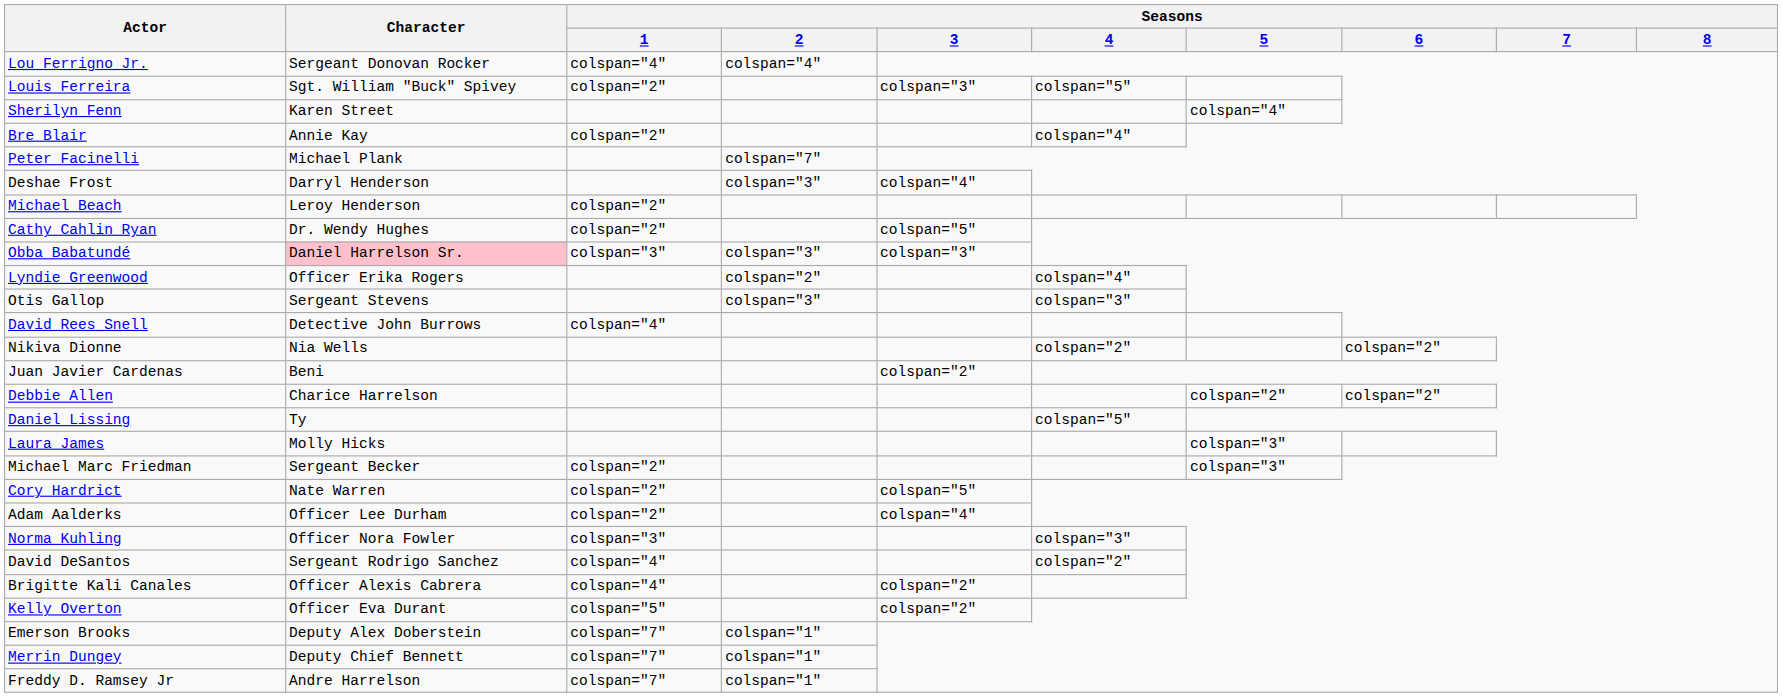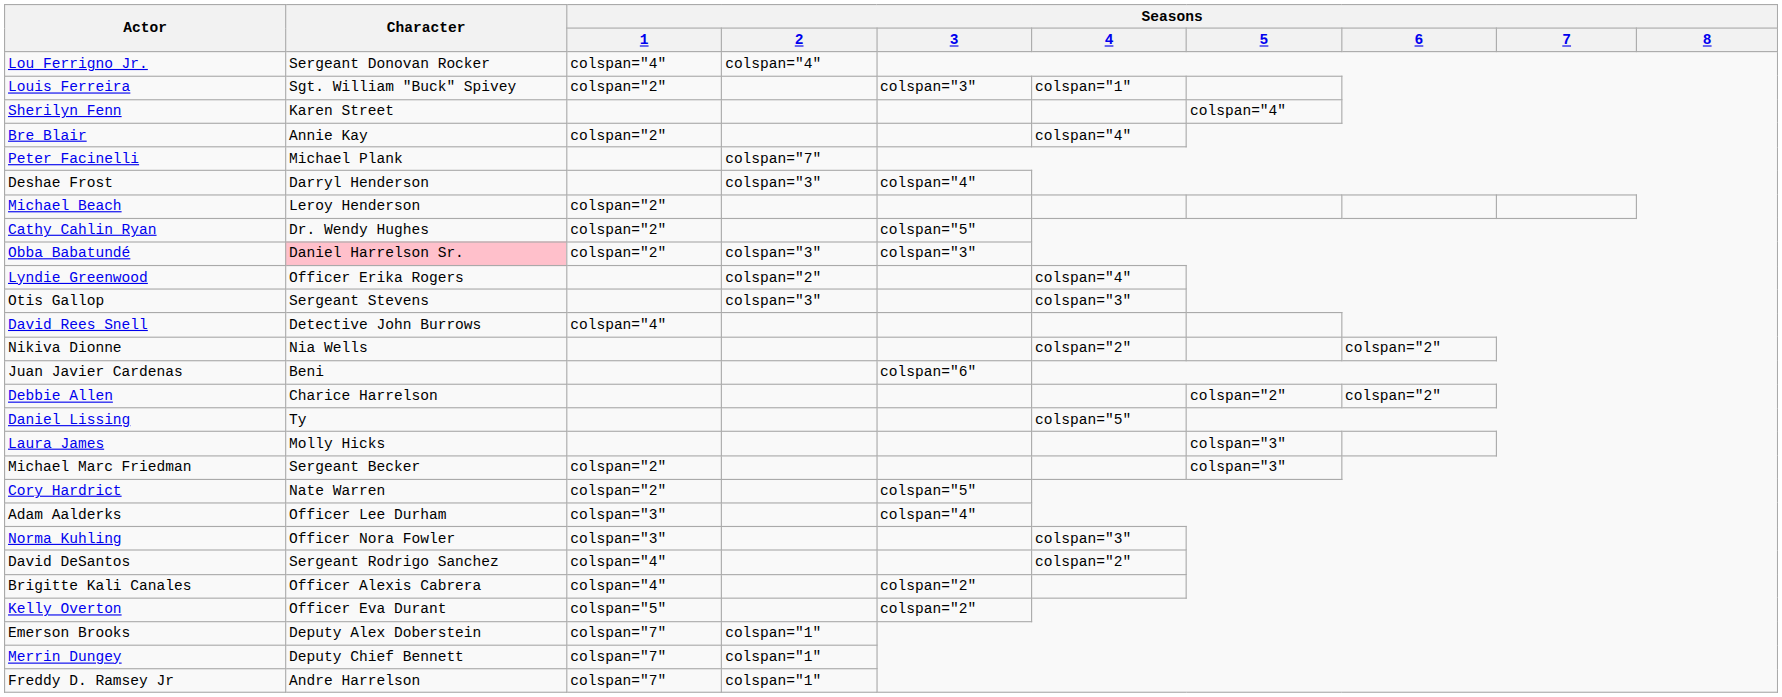(1083, 88) colspan="5" -> (1083, 88) colspan="1"
(618, 254) colspan="3" -> (618, 254) colspan="2"
(928, 372) colspan="2" -> (928, 372) colspan="6"
(618, 515) colspan="2" -> (618, 515) colspan="3"
